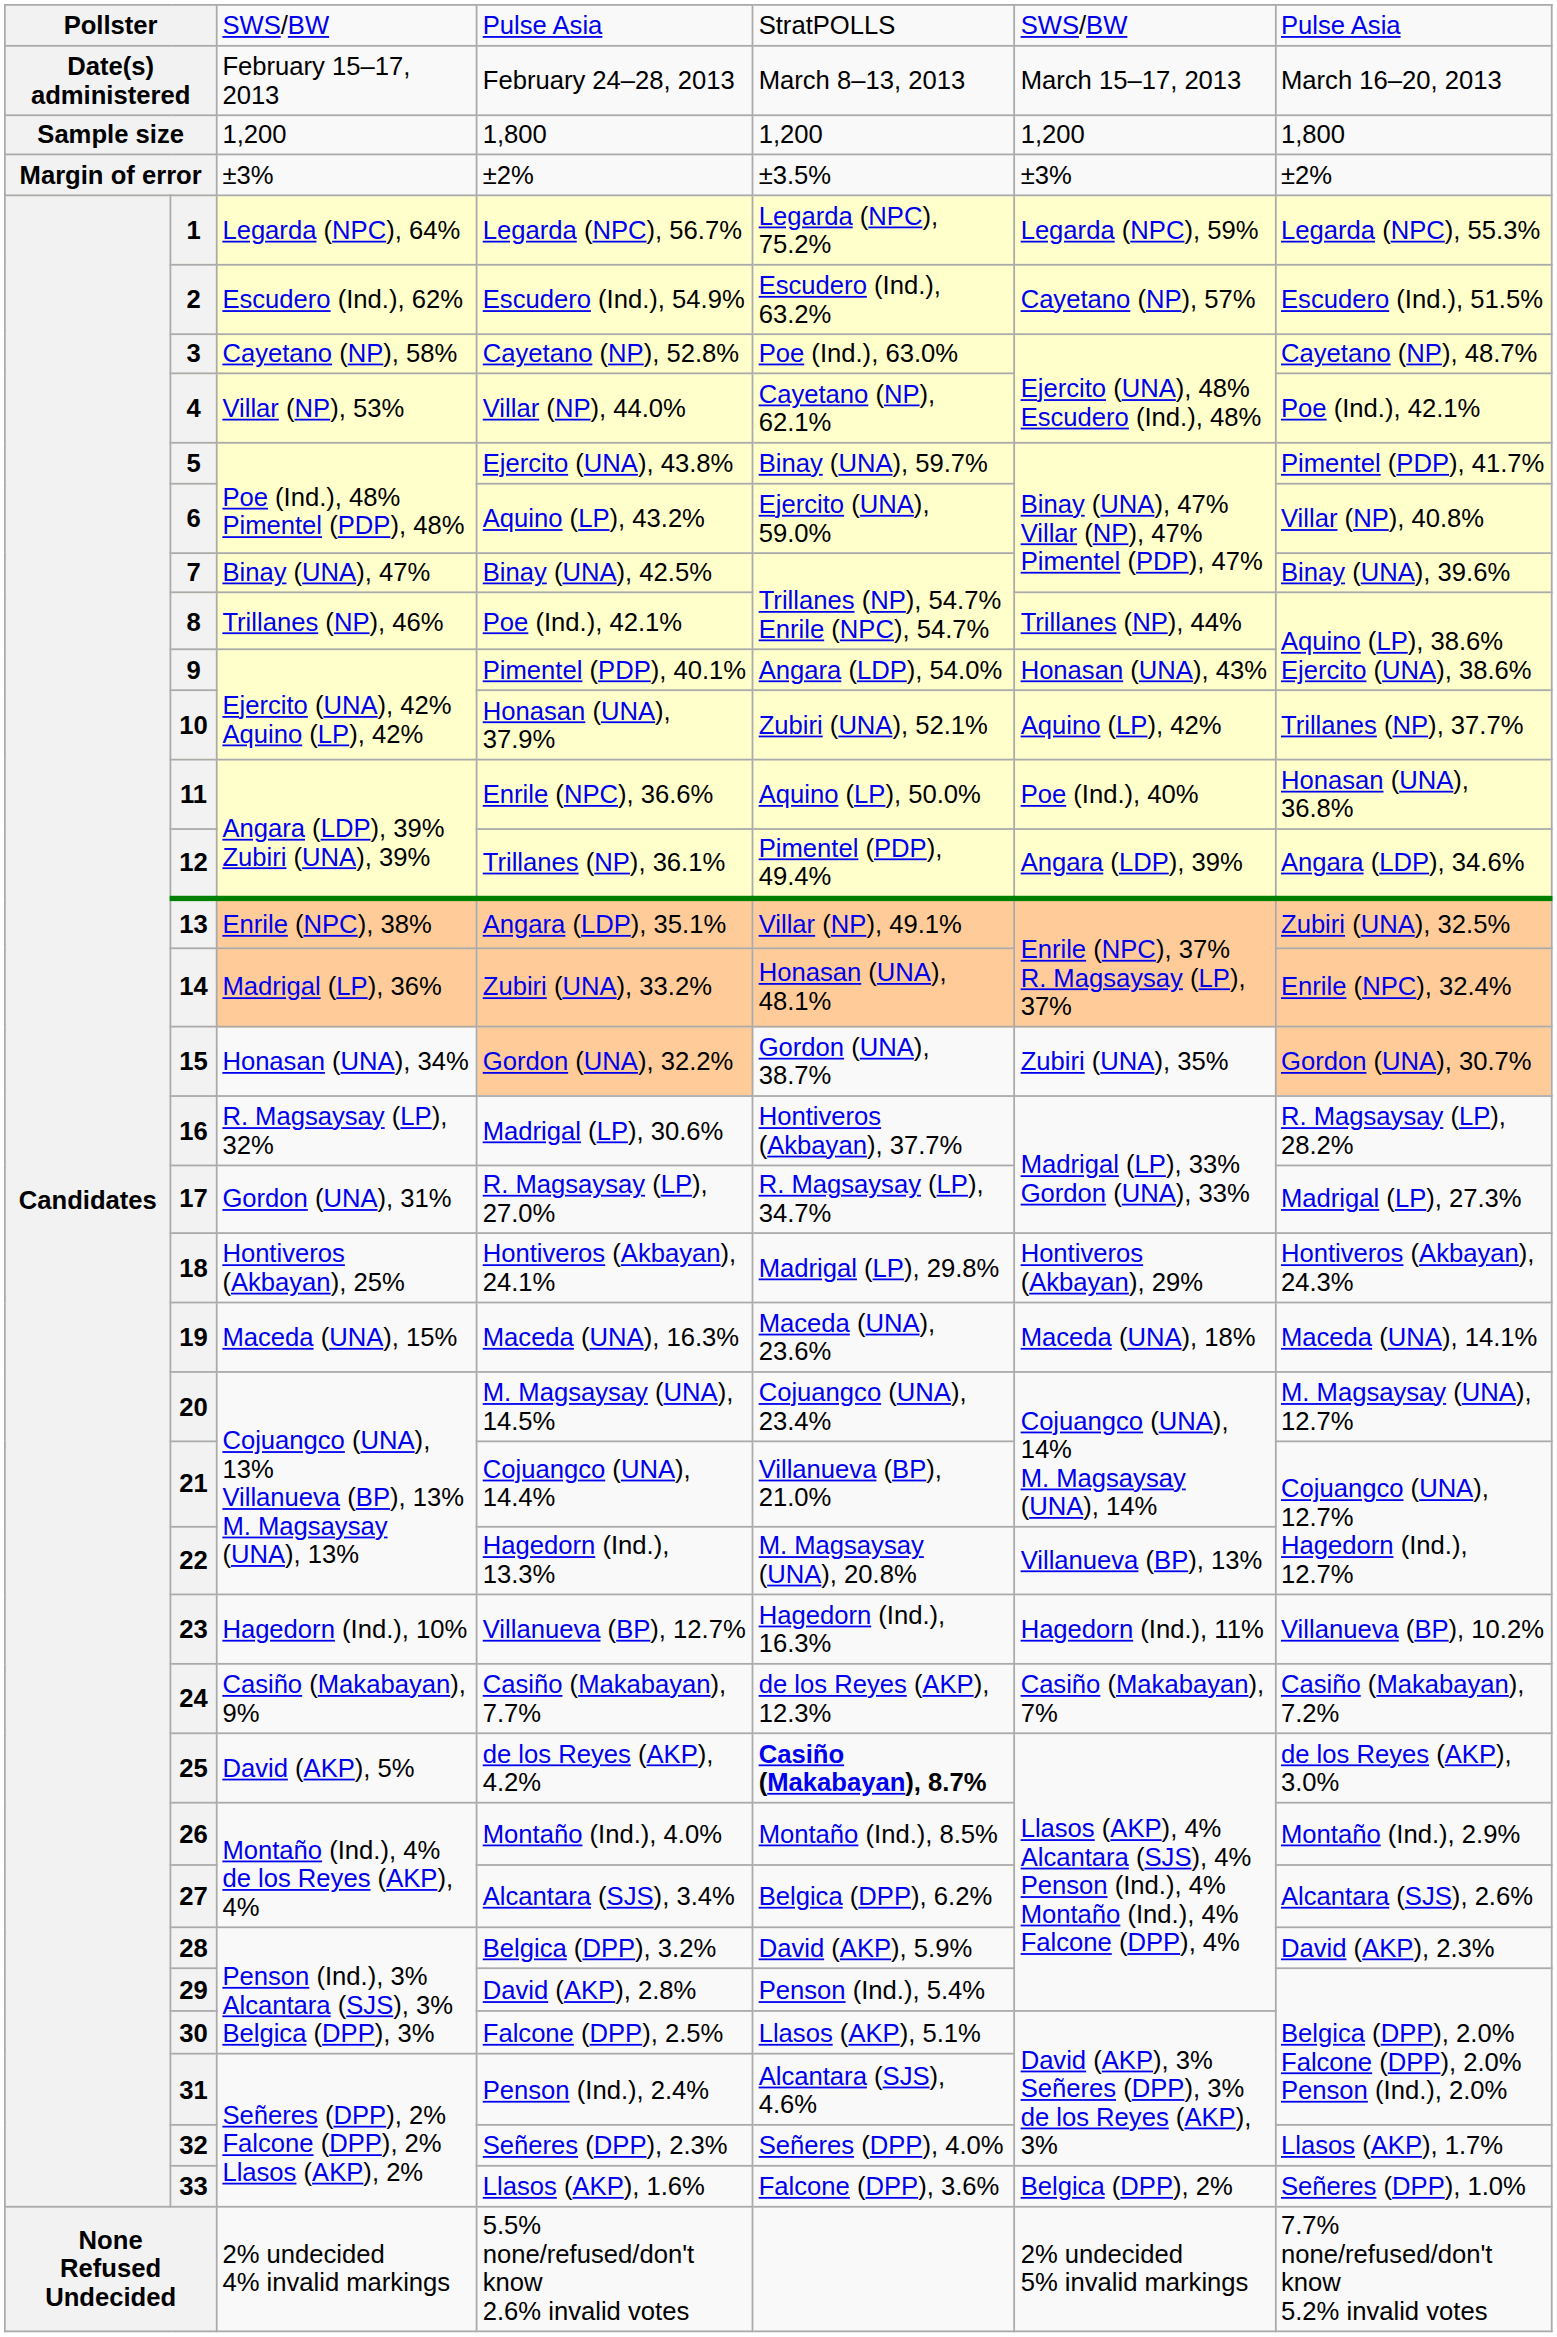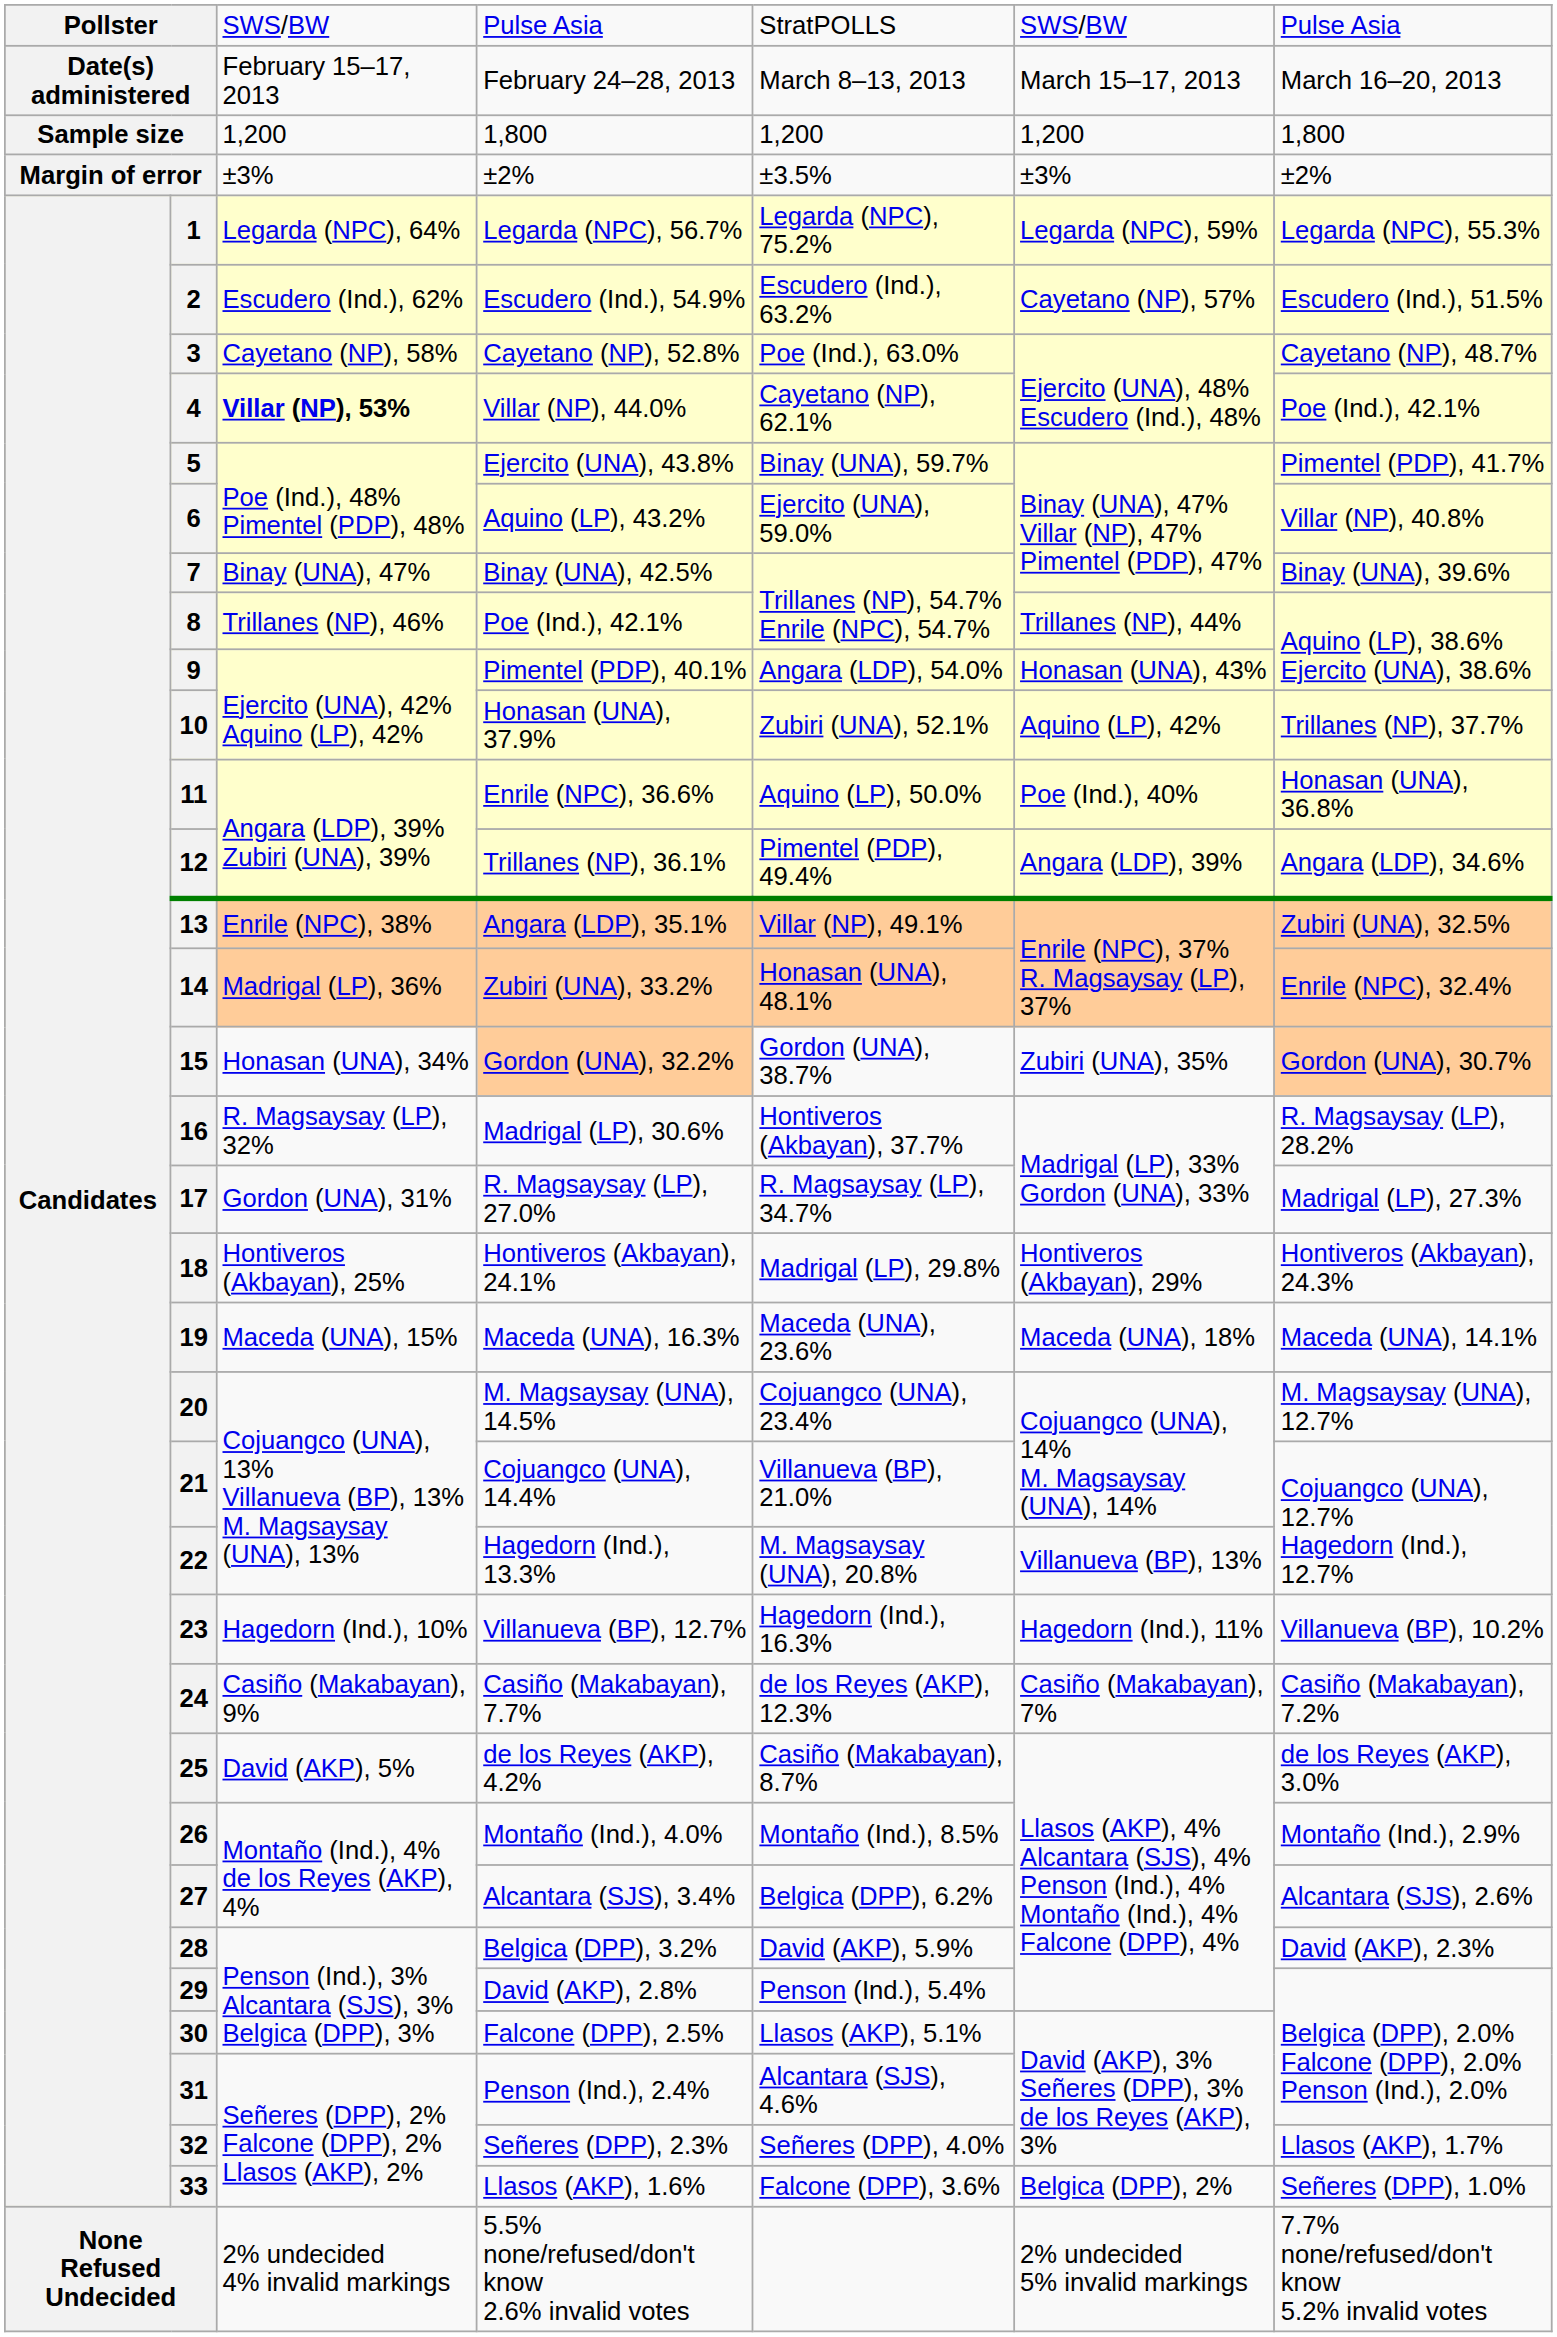(313, 409) normal -> (316, 409) bold
(873, 1768) bold -> (881, 1768) normal
